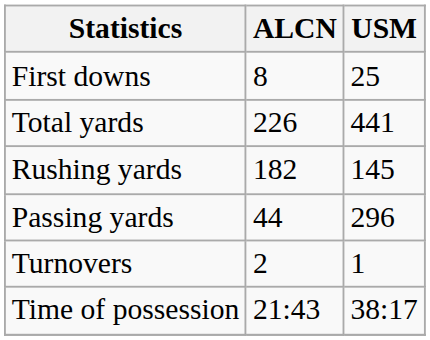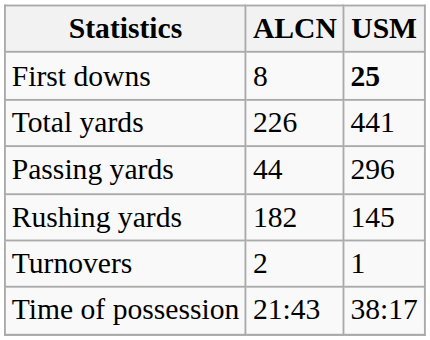(365, 75) normal -> (365, 75) bold
rows swapped: (97, 169) <-> (93, 216)
